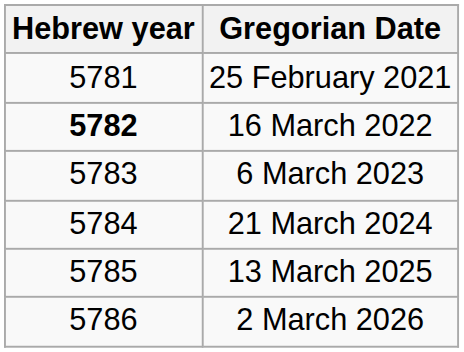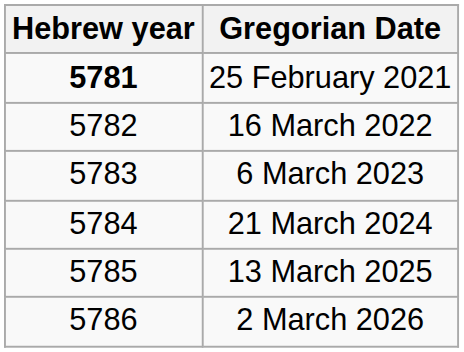(103, 77) normal -> (103, 77) bold
(103, 126) bold -> (103, 126) normal
